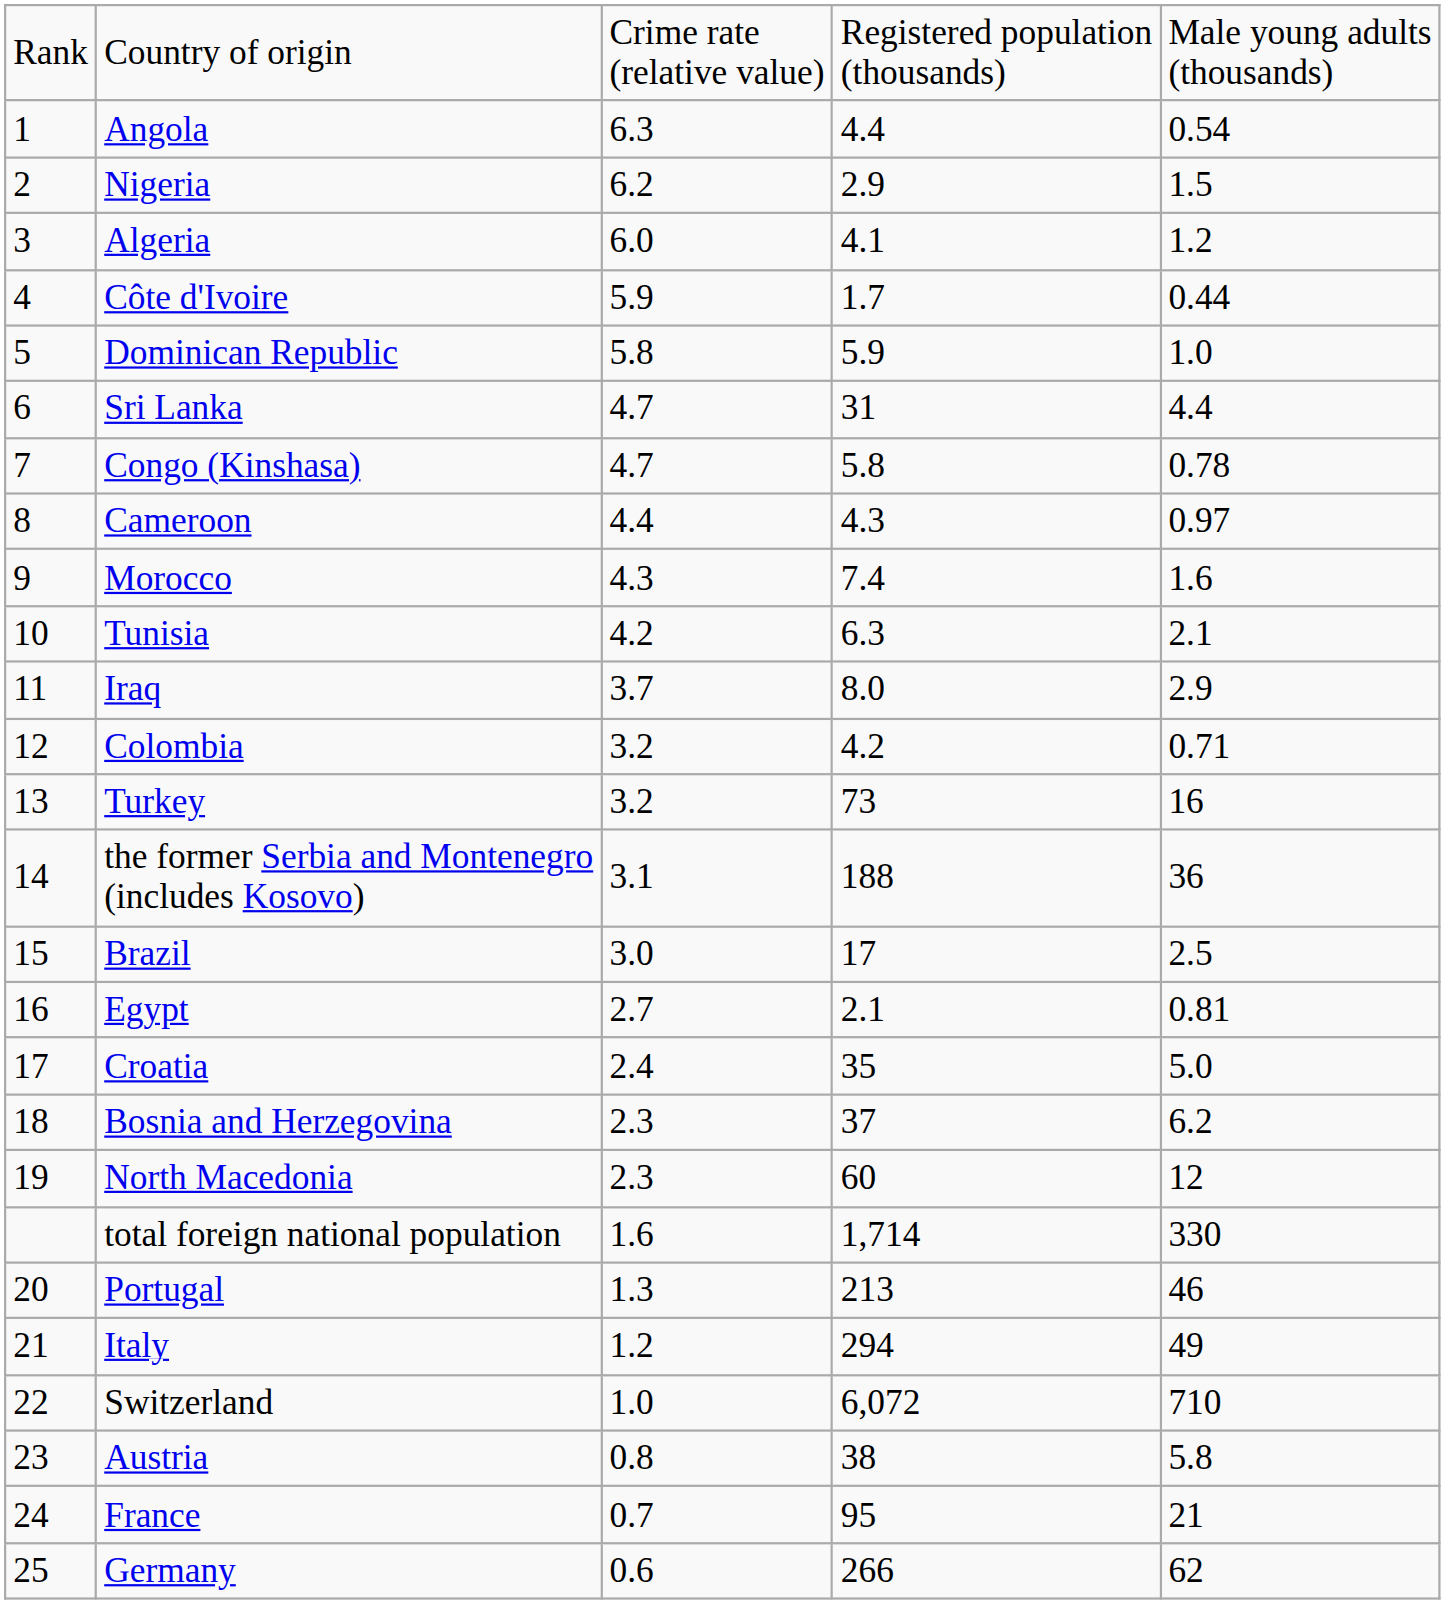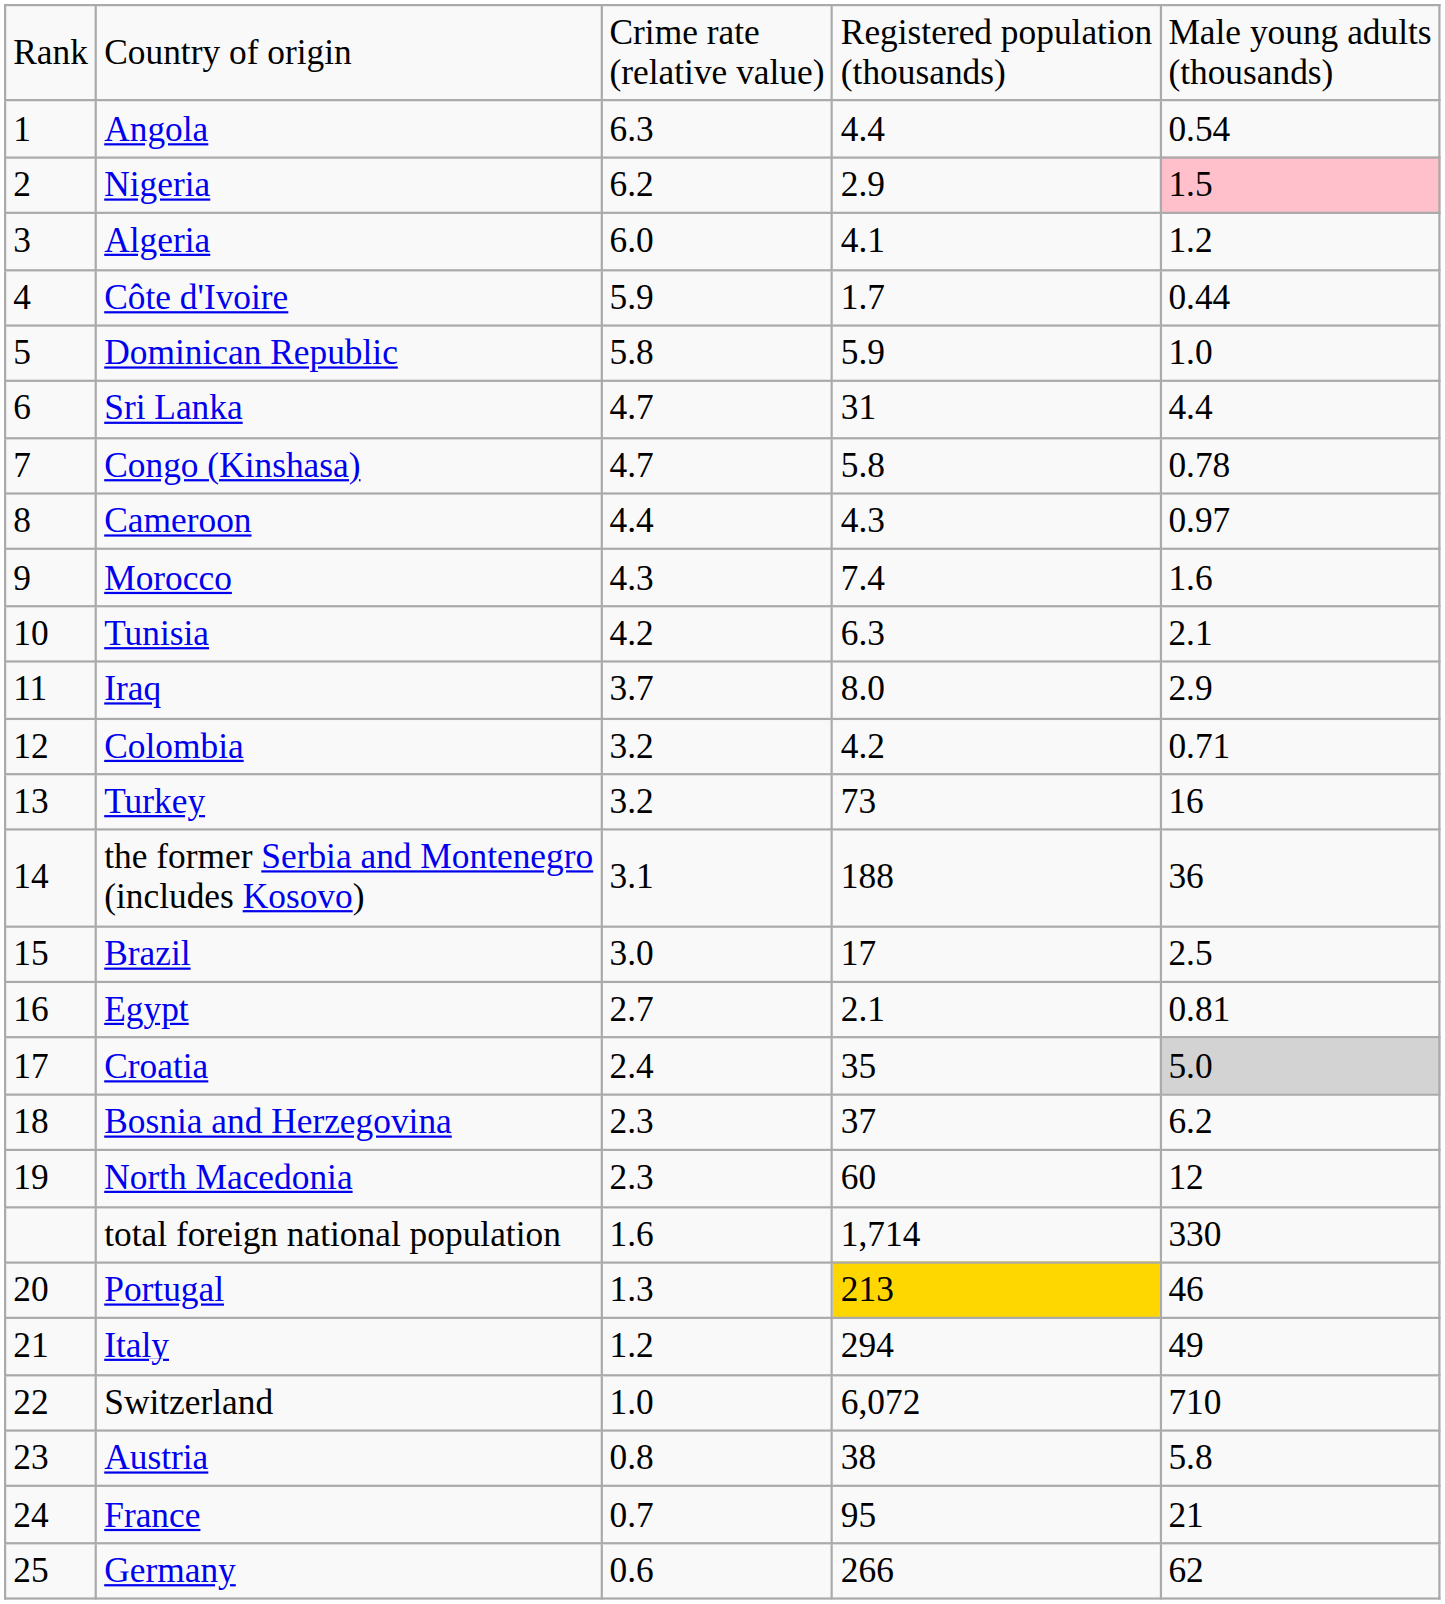(1190, 184) no background -> (1190, 184) pink background
(1190, 1065) no background -> (1190, 1065) lightgrey background
(867, 1289) no background -> (867, 1289) gold background
